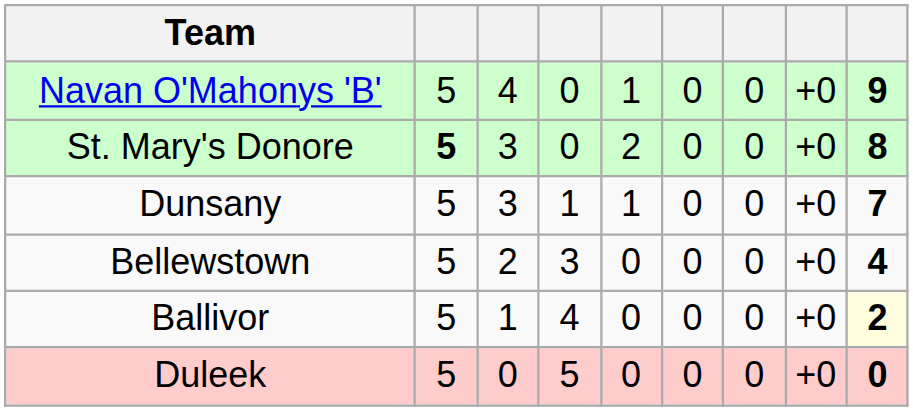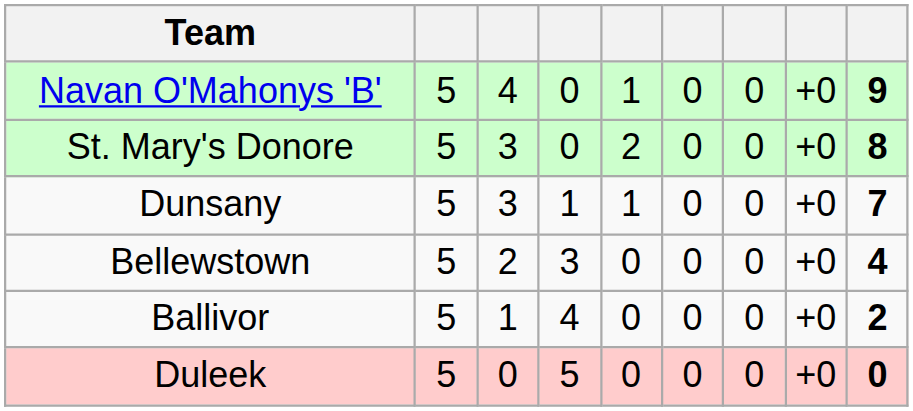(446, 147) bold -> (446, 147) normal
(877, 318) lightyellow background -> (877, 318) no background
